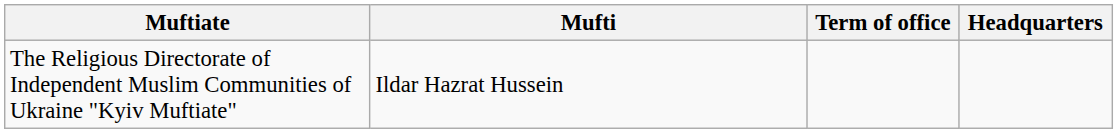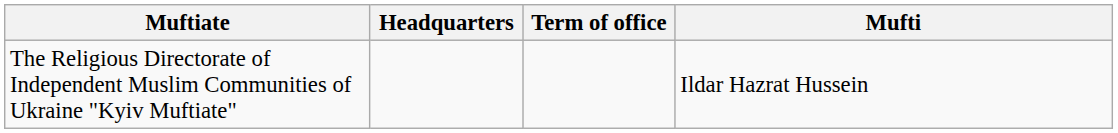columns swapped: (588, 22) <-> (1035, 22)
